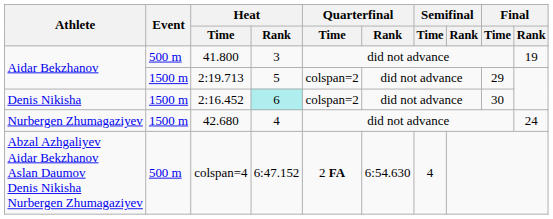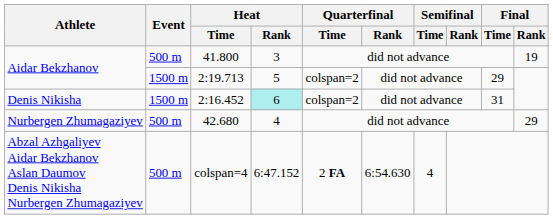(497, 99) 30 -> (497, 99) 31
(169, 121) 1500 m -> (165, 121) 500 m
(531, 121) 24 -> (531, 121) 29
